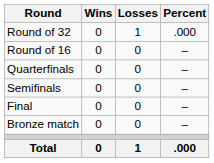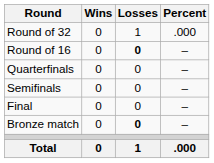(138, 50) normal -> (138, 50) bold
(138, 124) normal -> (138, 124) bold
